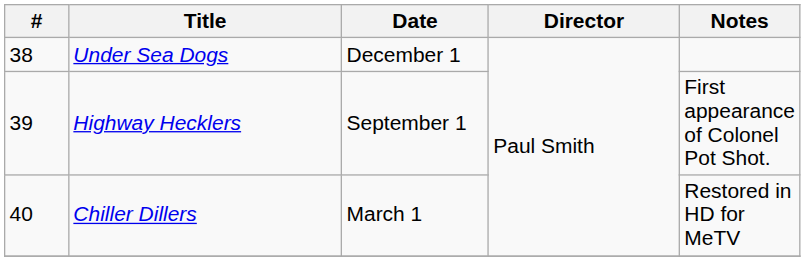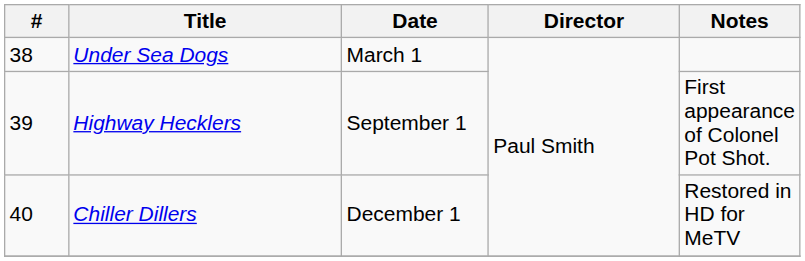(404, 54) December 1 -> (384, 54) March 1
(384, 215) March 1 -> (404, 215) December 1
